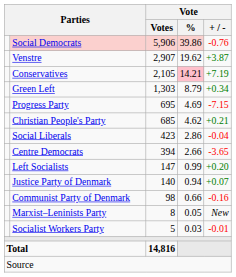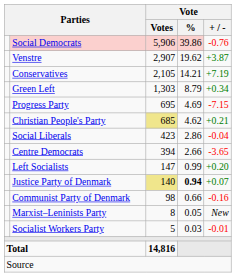(191, 74) pink background -> (191, 74) no background
(168, 120) no background -> (168, 120) khaki background
(168, 182) no background -> (168, 182) khaki background
(193, 182) normal -> (193, 182) bold
